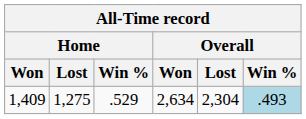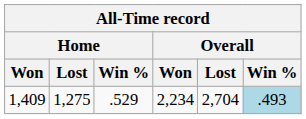(175, 100) 2,634 -> (175, 100) 2,234
(220, 100) 2,304 -> (220, 100) 2,704
